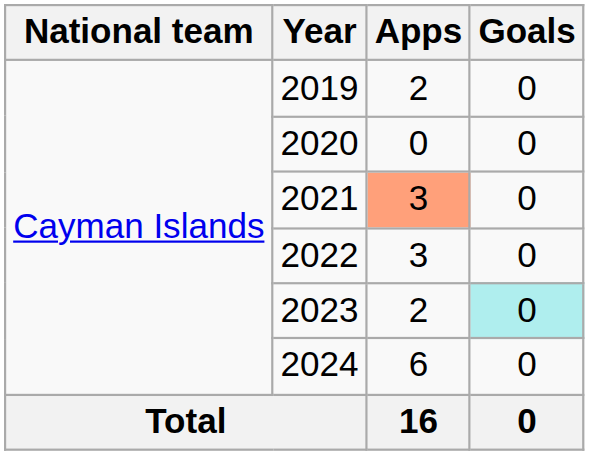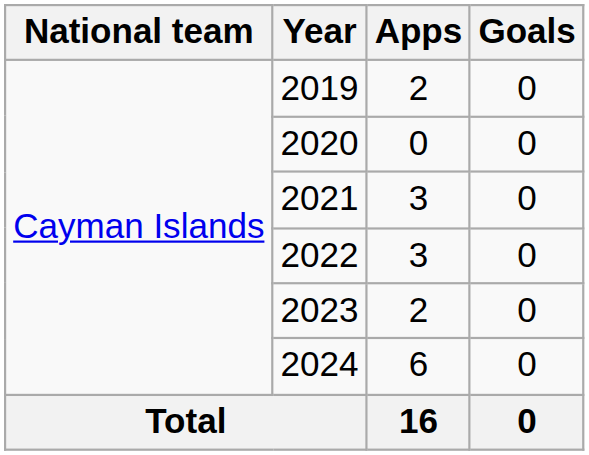(418, 198) lightsalmon background -> (418, 198) no background
(527, 310) paleturquoise background -> (527, 310) no background
